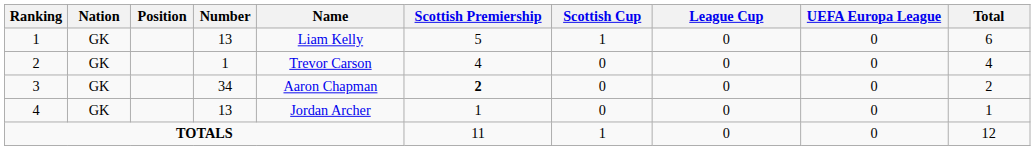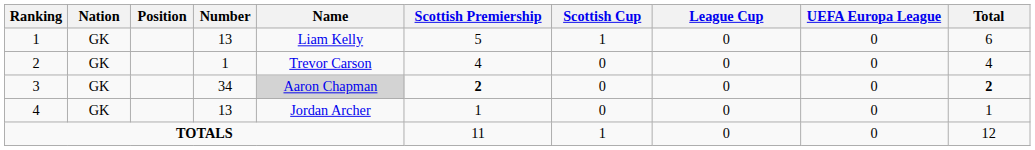(330, 87) no background -> (330, 87) lightgrey background
(989, 87) normal -> (989, 87) bold
